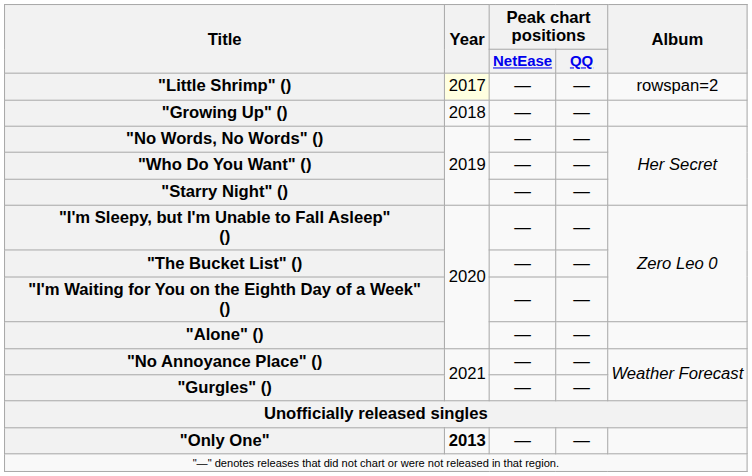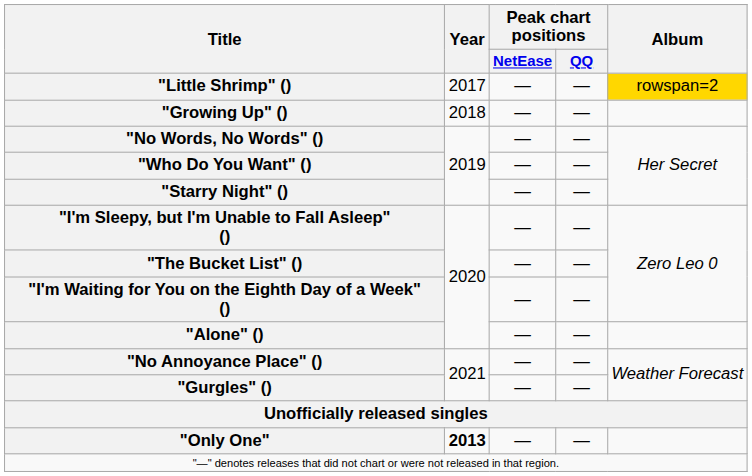(467, 86) lightyellow background -> (467, 86) no background
(677, 86) no background -> (677, 86) gold background
